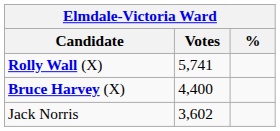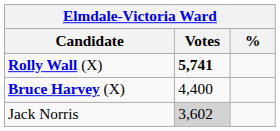(196, 65) normal -> (196, 65) bold
(196, 114) no background -> (196, 114) lightgrey background
